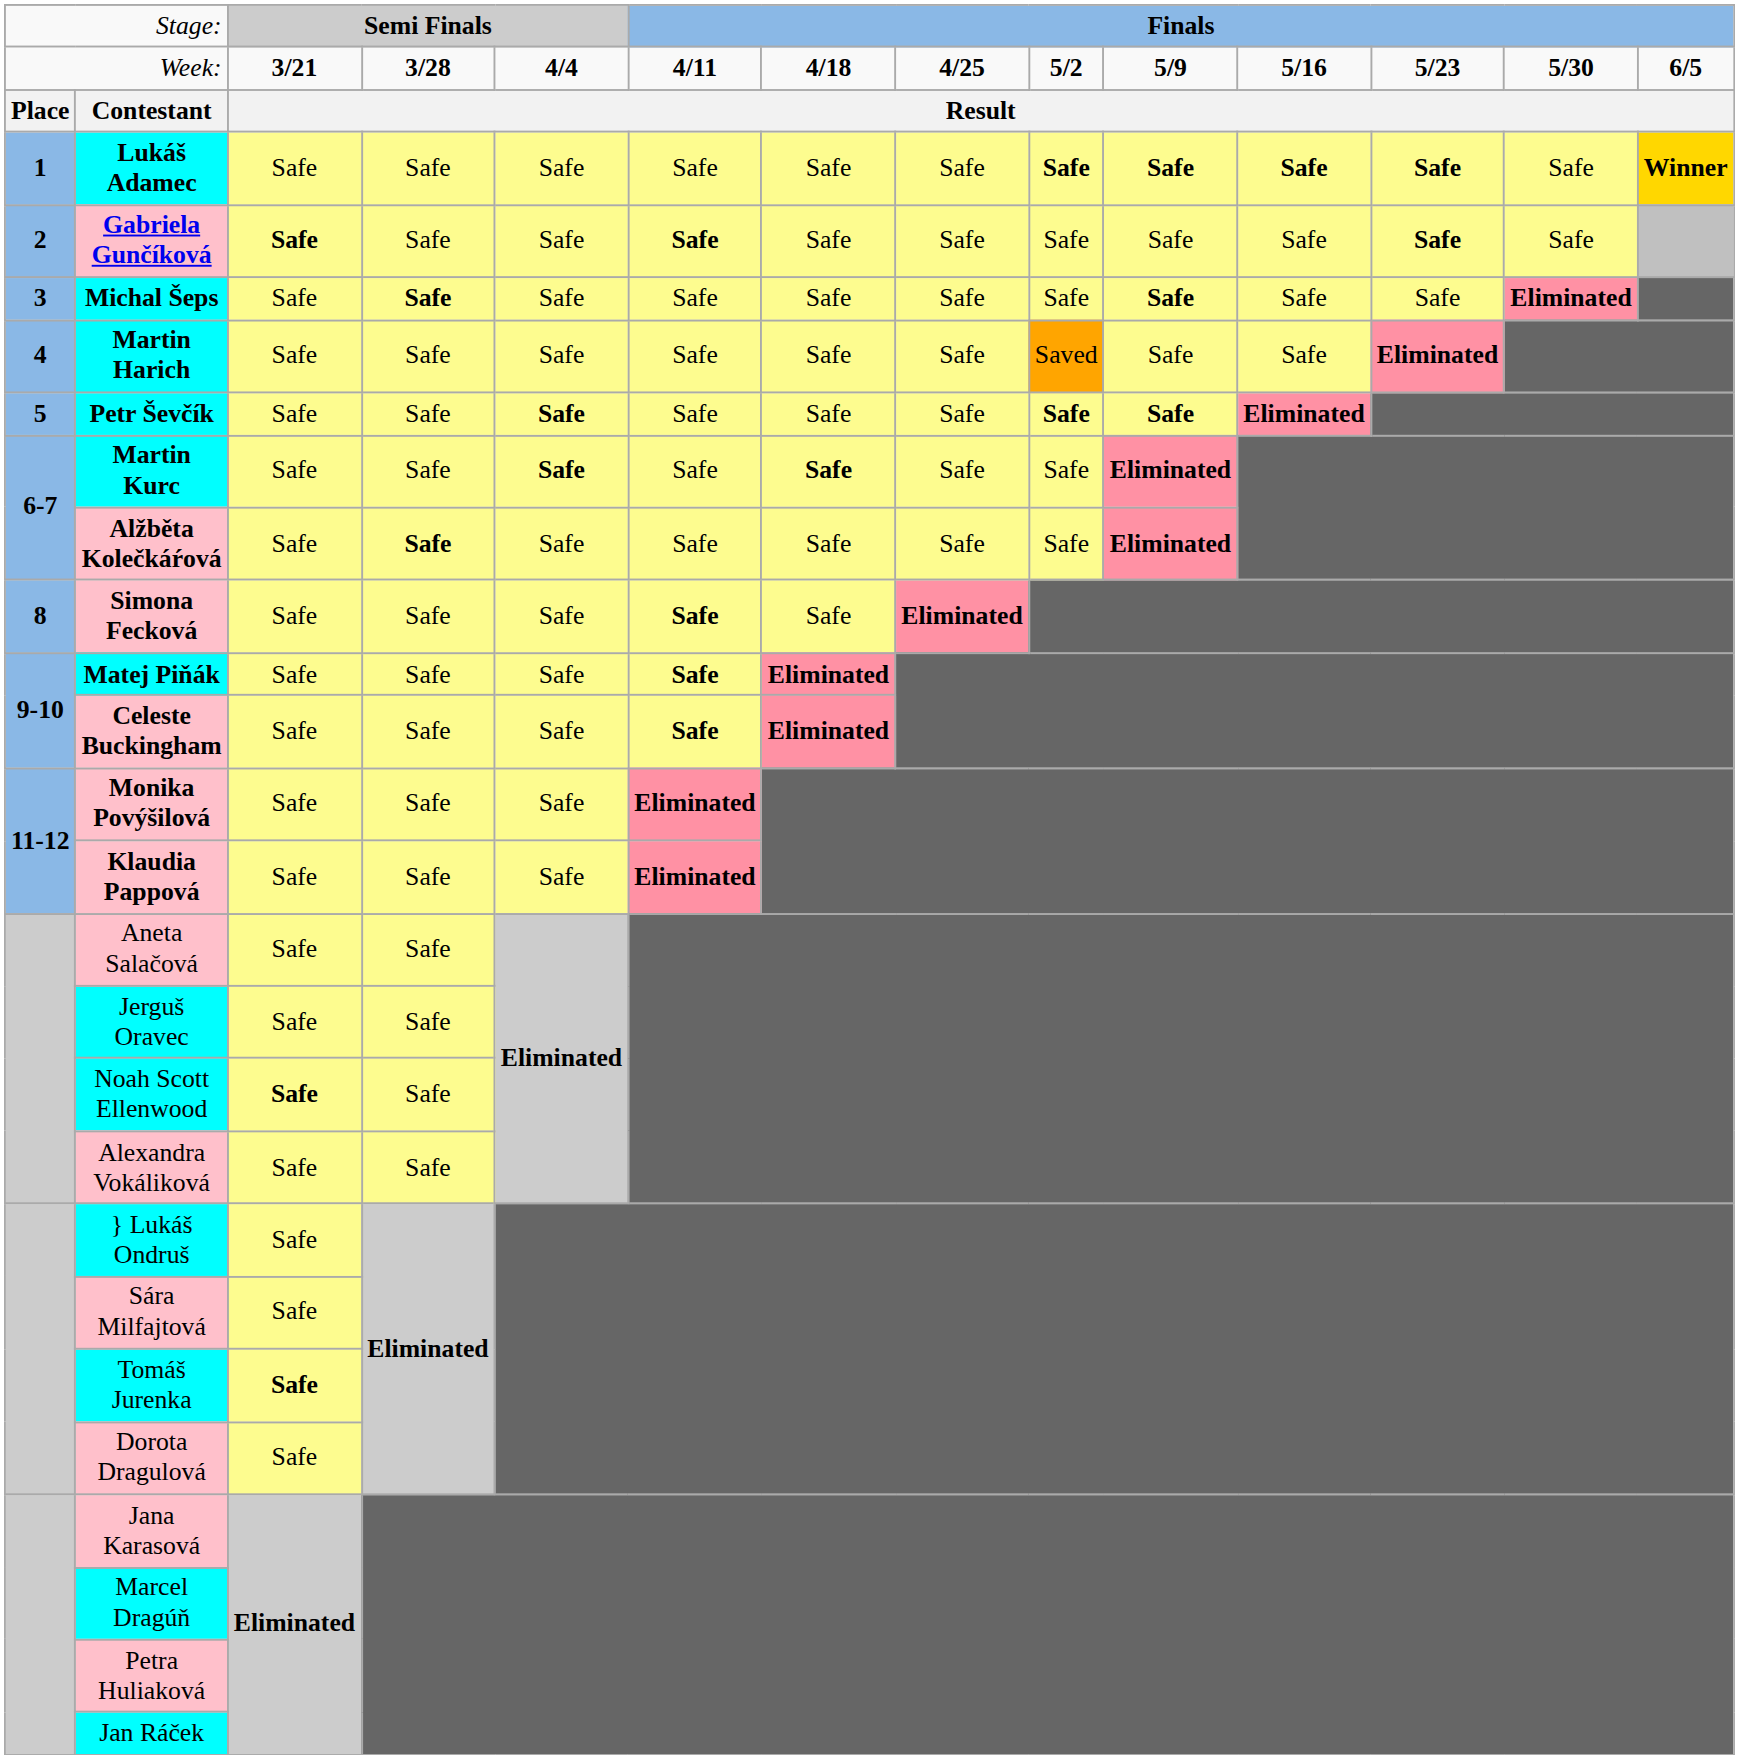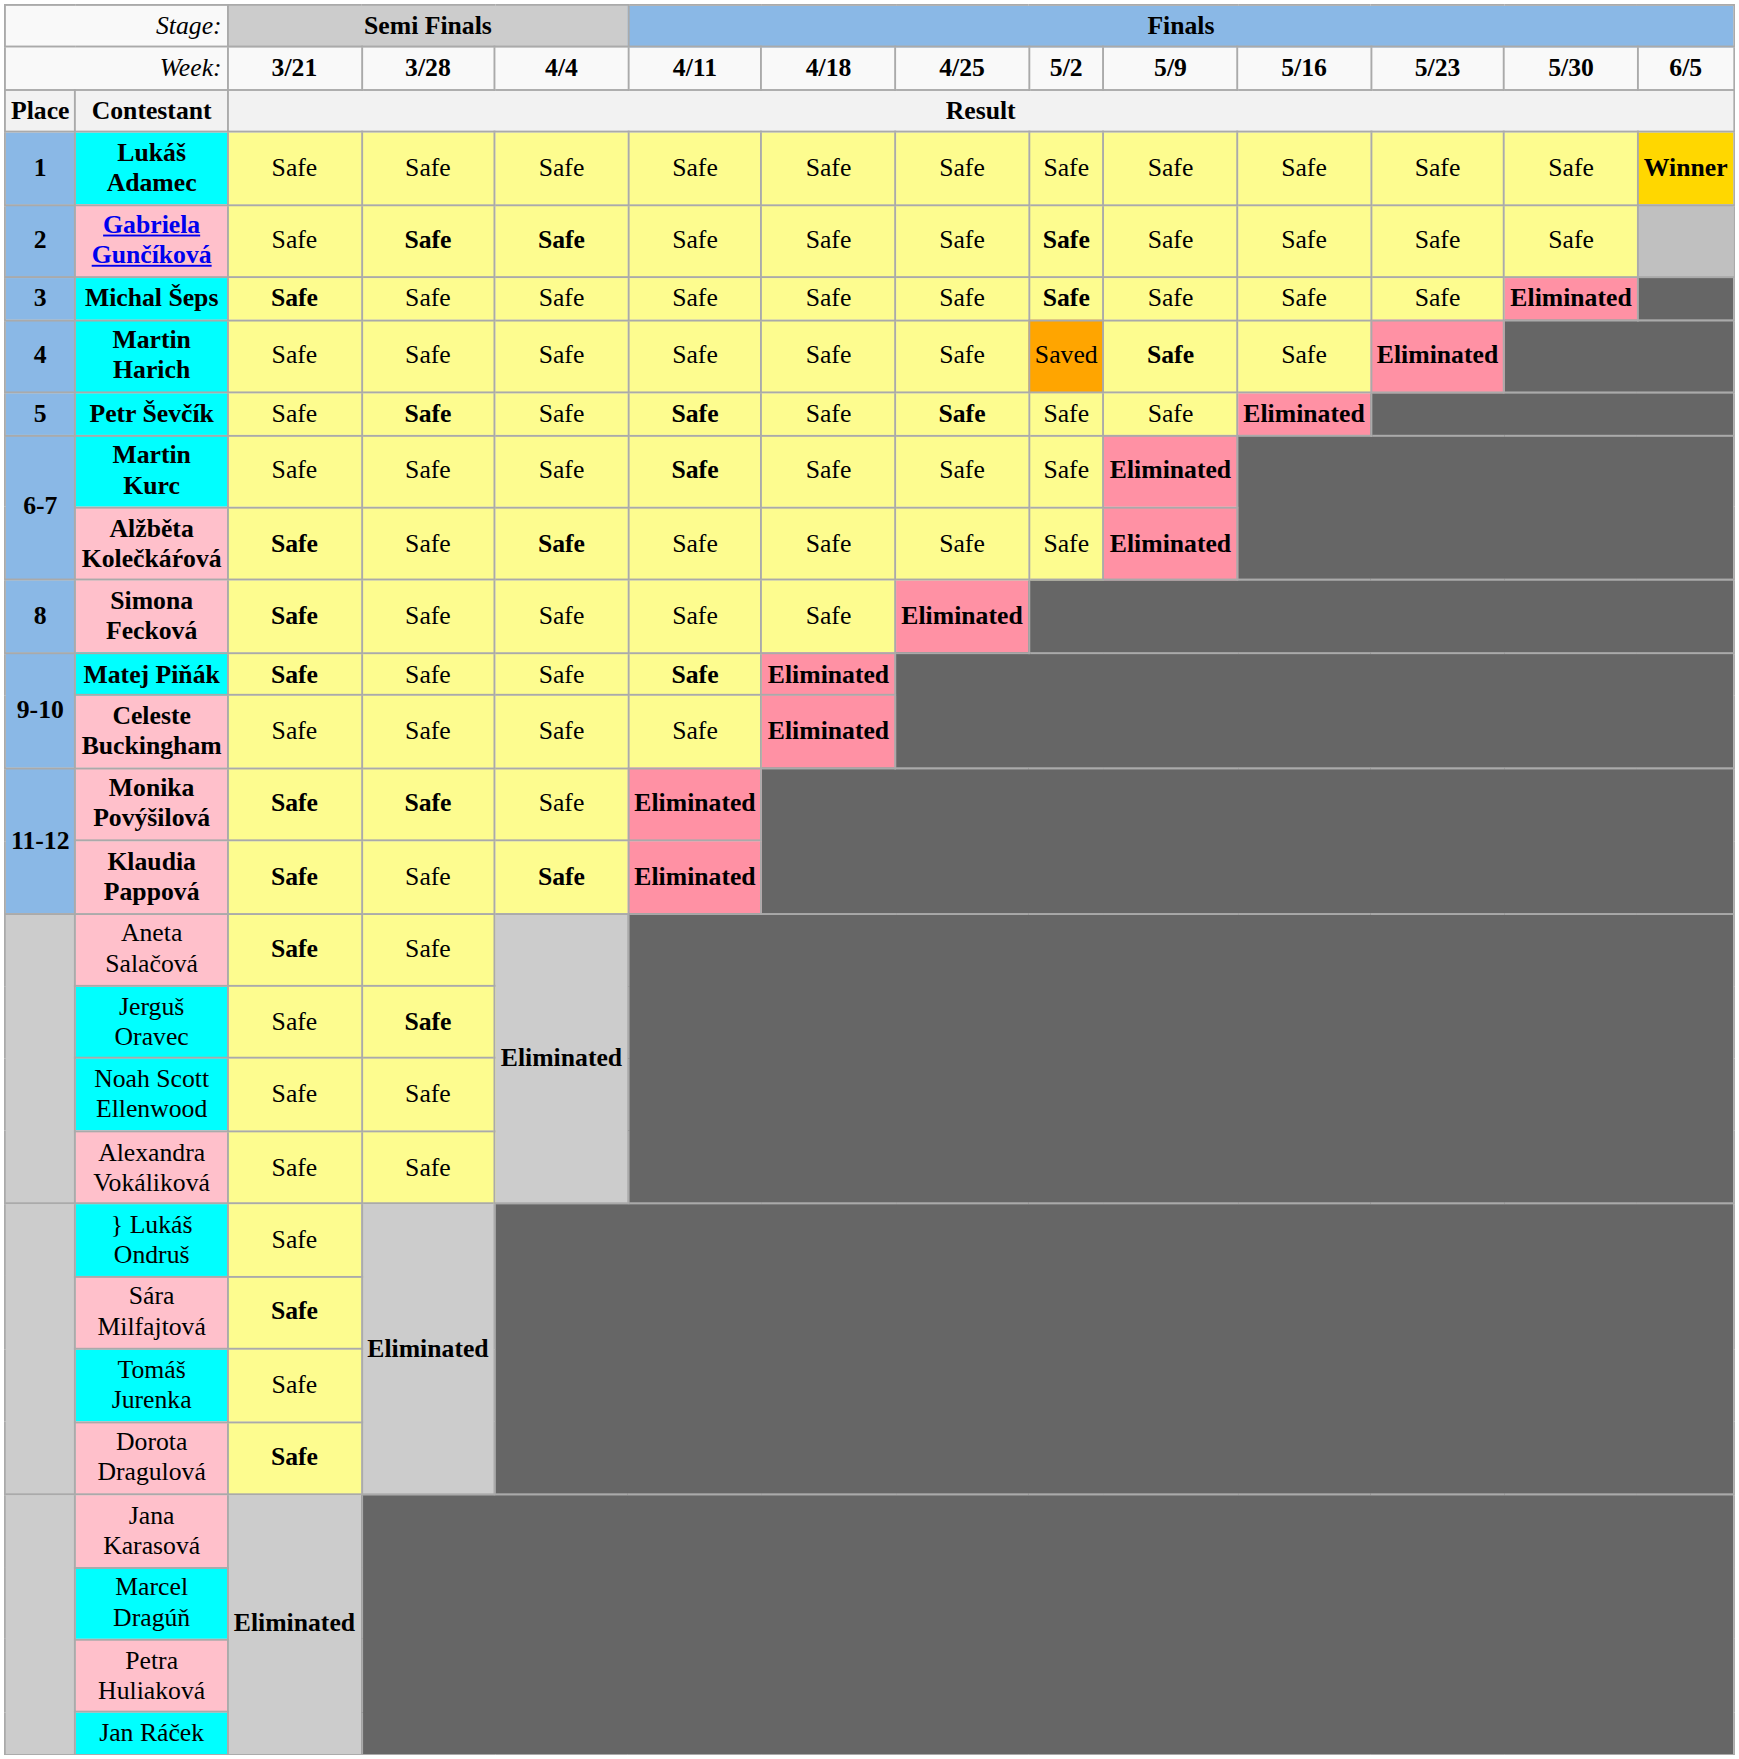(1066, 167) bold -> (1066, 167) normal
(1170, 167) bold -> (1170, 167) normal
(1304, 167) bold -> (1304, 167) normal
(1438, 167) bold -> (1438, 167) normal
(294, 240) bold -> (294, 240) normal
(428, 240) normal -> (428, 240) bold
(561, 240) normal -> (561, 240) bold
(695, 240) bold -> (695, 240) normal
(1066, 240) normal -> (1066, 240) bold
(1438, 240) bold -> (1438, 240) normal
(294, 297) normal -> (294, 297) bold
(428, 297) bold -> (428, 297) normal
(1066, 297) normal -> (1066, 297) bold
(1170, 297) bold -> (1170, 297) normal
(1170, 355) normal -> (1170, 355) bold
(428, 412) normal -> (428, 412) bold
(561, 412) bold -> (561, 412) normal
(695, 412) normal -> (695, 412) bold
(962, 412) normal -> (962, 412) bold
(1066, 412) bold -> (1066, 412) normal
(1170, 412) bold -> (1170, 412) normal
(561, 470) bold -> (561, 470) normal
(695, 470) normal -> (695, 470) bold
(828, 470) bold -> (828, 470) normal
(294, 543) normal -> (294, 543) bold
(428, 543) bold -> (428, 543) normal
(561, 543) normal -> (561, 543) bold
(294, 615) normal -> (294, 615) bold
(695, 615) bold -> (695, 615) normal
(294, 673) normal -> (294, 673) bold
(695, 730) bold -> (695, 730) normal
(294, 803) normal -> (294, 803) bold
(428, 803) normal -> (428, 803) bold
(294, 876) normal -> (294, 876) bold
(561, 876) normal -> (561, 876) bold
(294, 948) normal -> (294, 948) bold
(428, 1021) normal -> (428, 1021) bold
(294, 1093) bold -> (294, 1093) normal
(294, 1311) normal -> (294, 1311) bold
(294, 1384) bold -> (294, 1384) normal
(294, 1457) normal -> (294, 1457) bold
